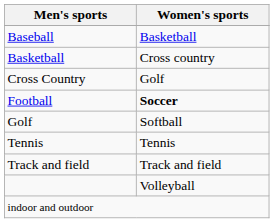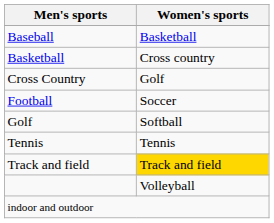(159, 100) bold -> (158, 100) normal
(181, 164) no background -> (181, 164) gold background
